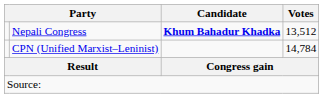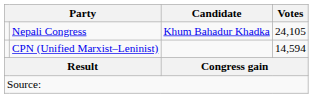(222, 31) bold -> (217, 31) normal
(301, 31) 13,512 -> (290, 31) 24,105
(301, 48) 14,784 -> (290, 48) 14,594
